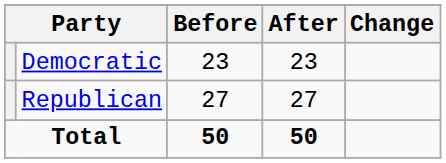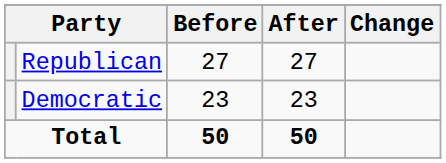rows swapped: (92, 100) <-> (92, 62)
